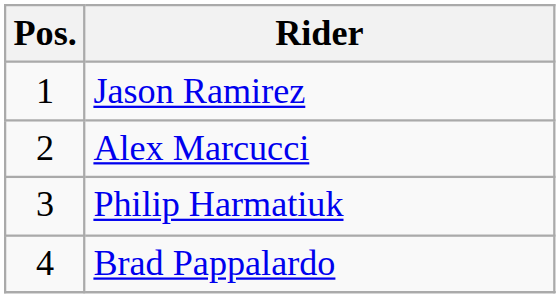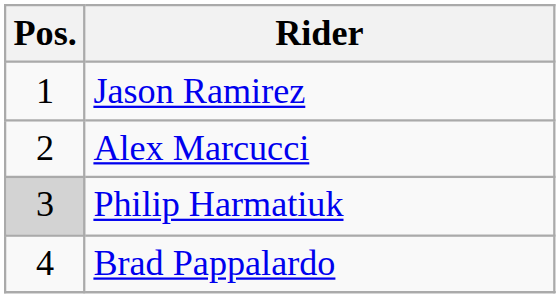(45, 205) no background -> (45, 205) lightgrey background
